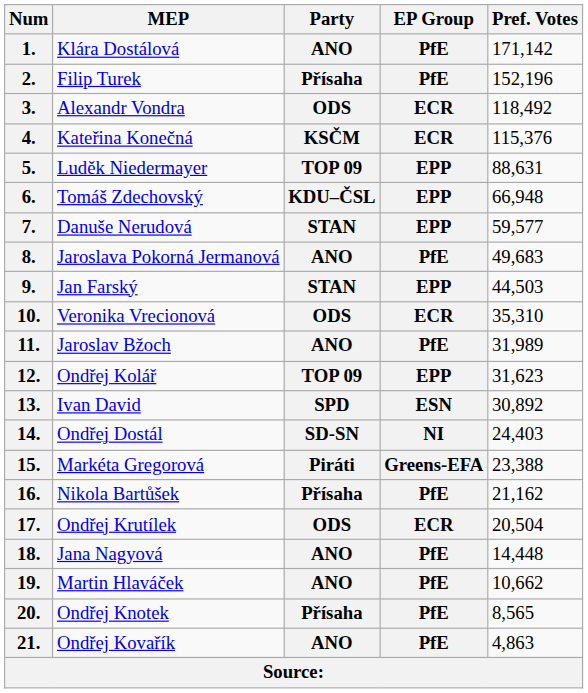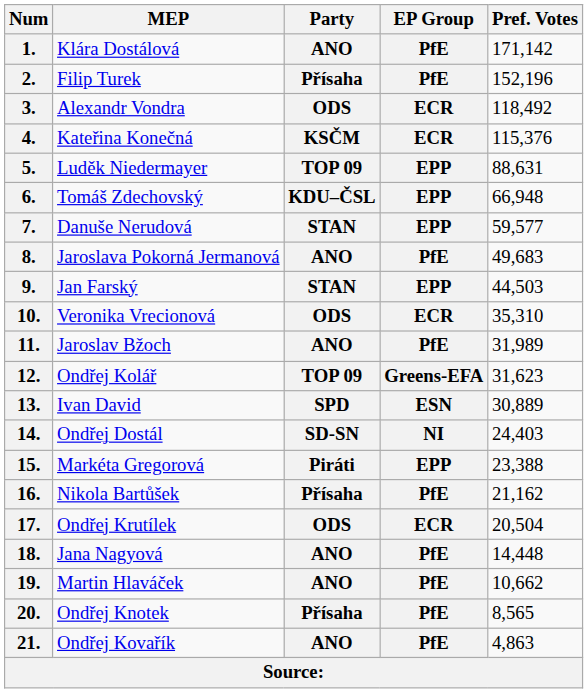(434, 375) EPP -> (434, 375) Greens-EFA
(518, 405) 30,892 -> (518, 405) 30,889
(434, 464) Greens-EFA -> (434, 464) EPP
